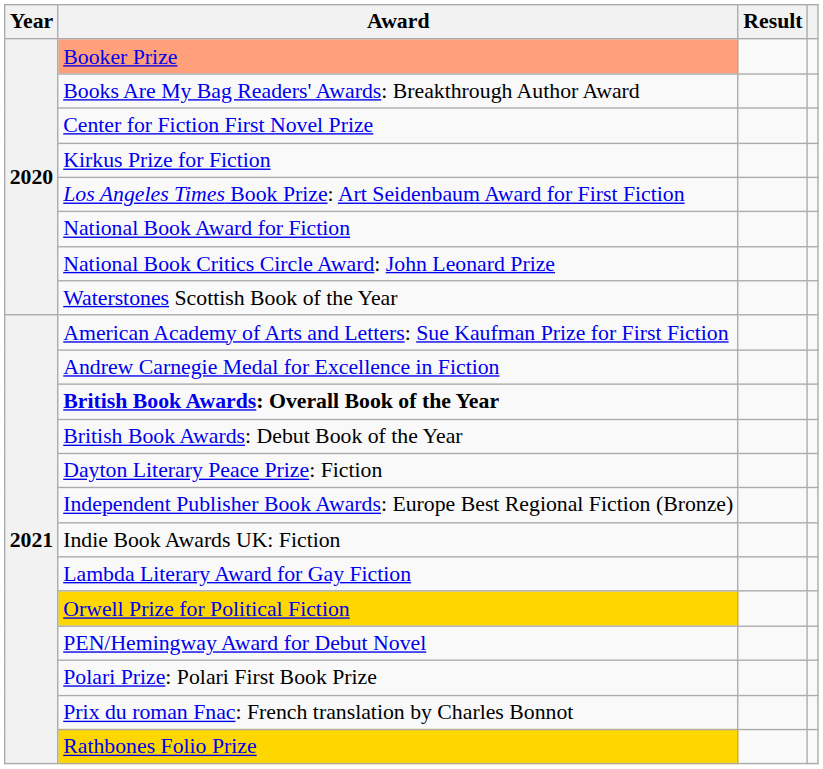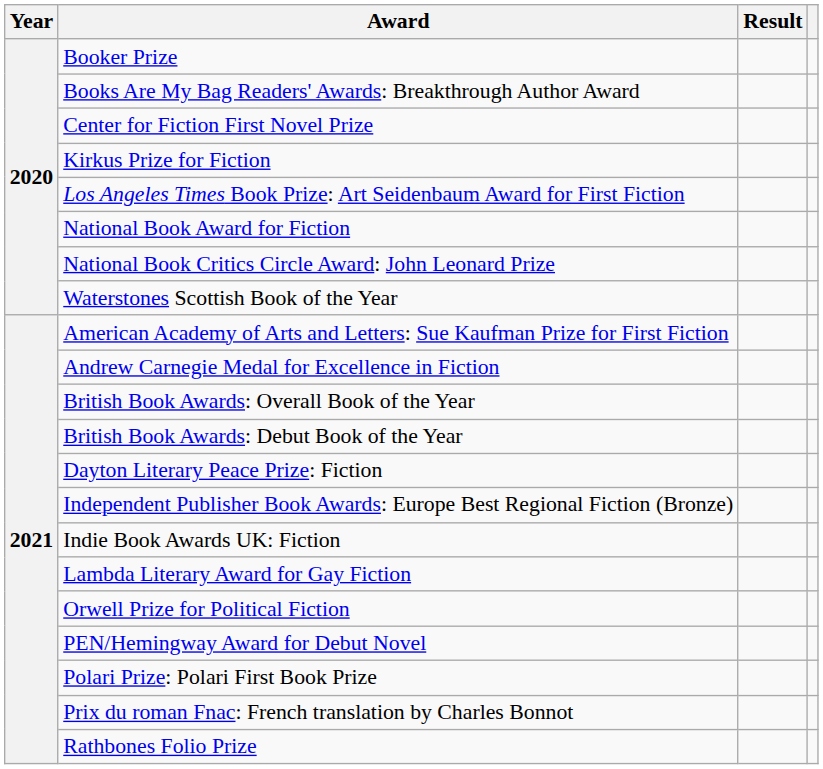(120, 56) lightsalmon background -> (120, 56) no background
(281, 401) bold -> (269, 401) normal
(206, 608) gold background -> (206, 608) no background
(160, 746) gold background -> (160, 746) no background
